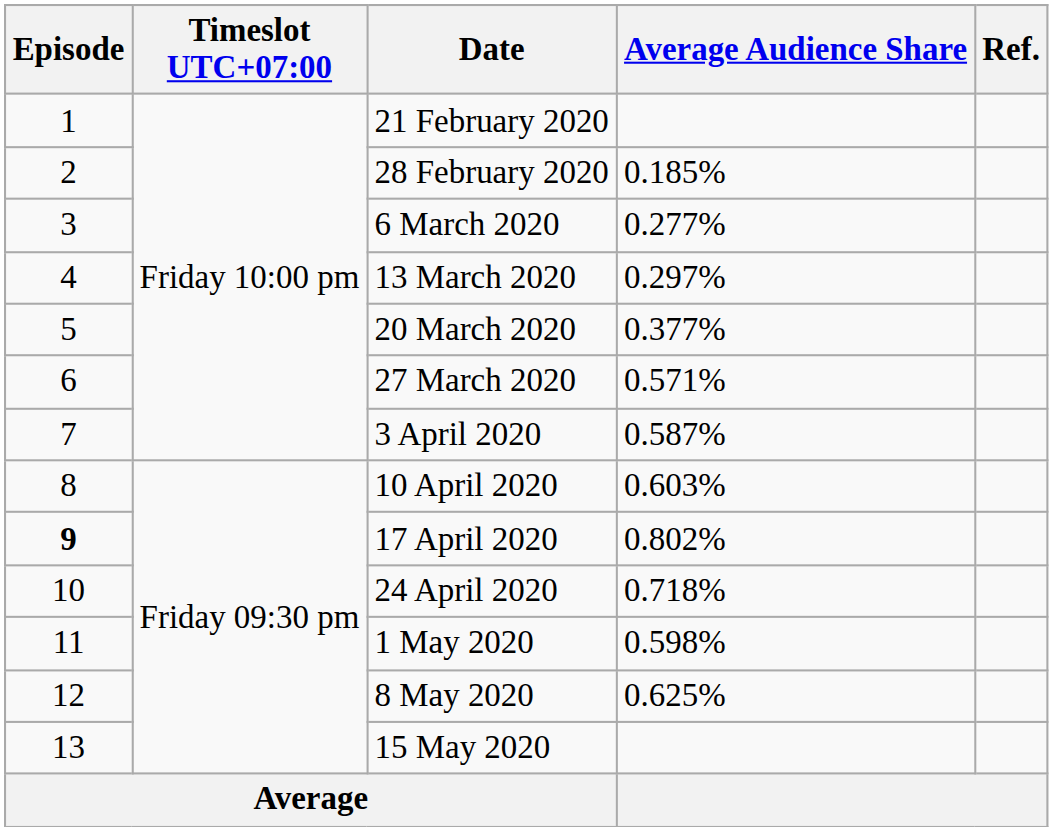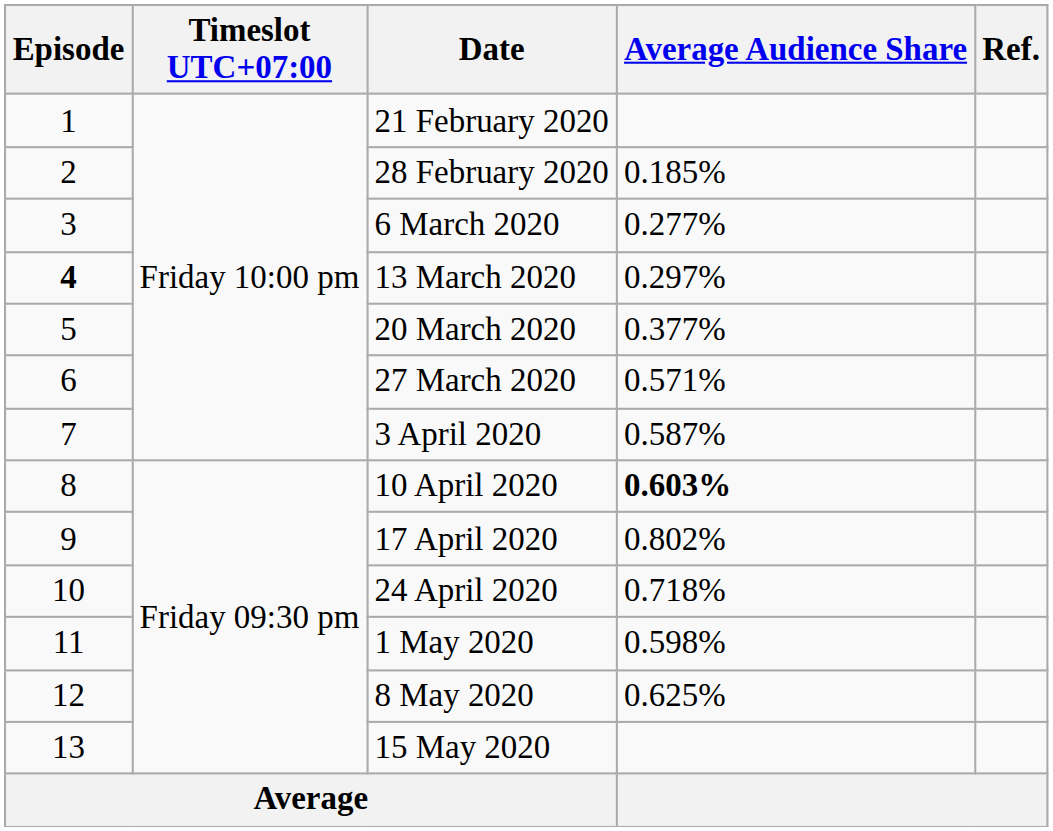(69, 276) normal -> (69, 276) bold
(675, 485) normal -> (678, 485) bold
(69, 538) bold -> (69, 538) normal
